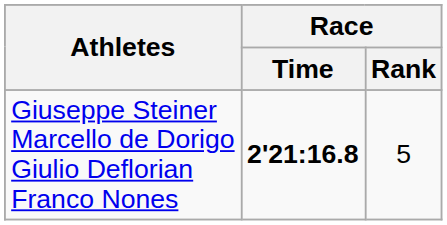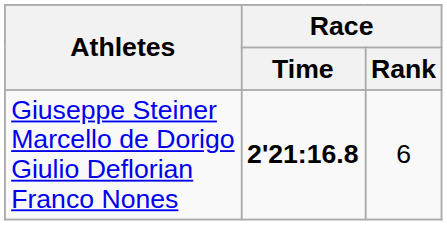(404, 155) 5 -> (404, 155) 6
